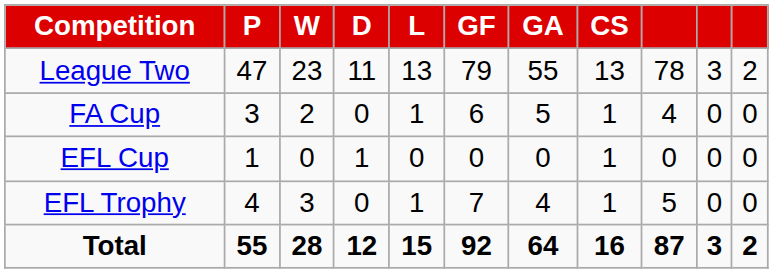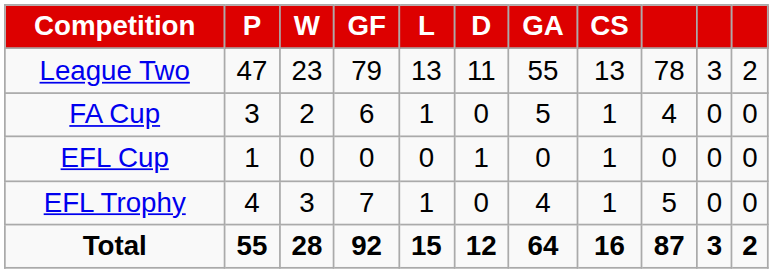columns swapped: (362, 26) <-> (476, 26)
